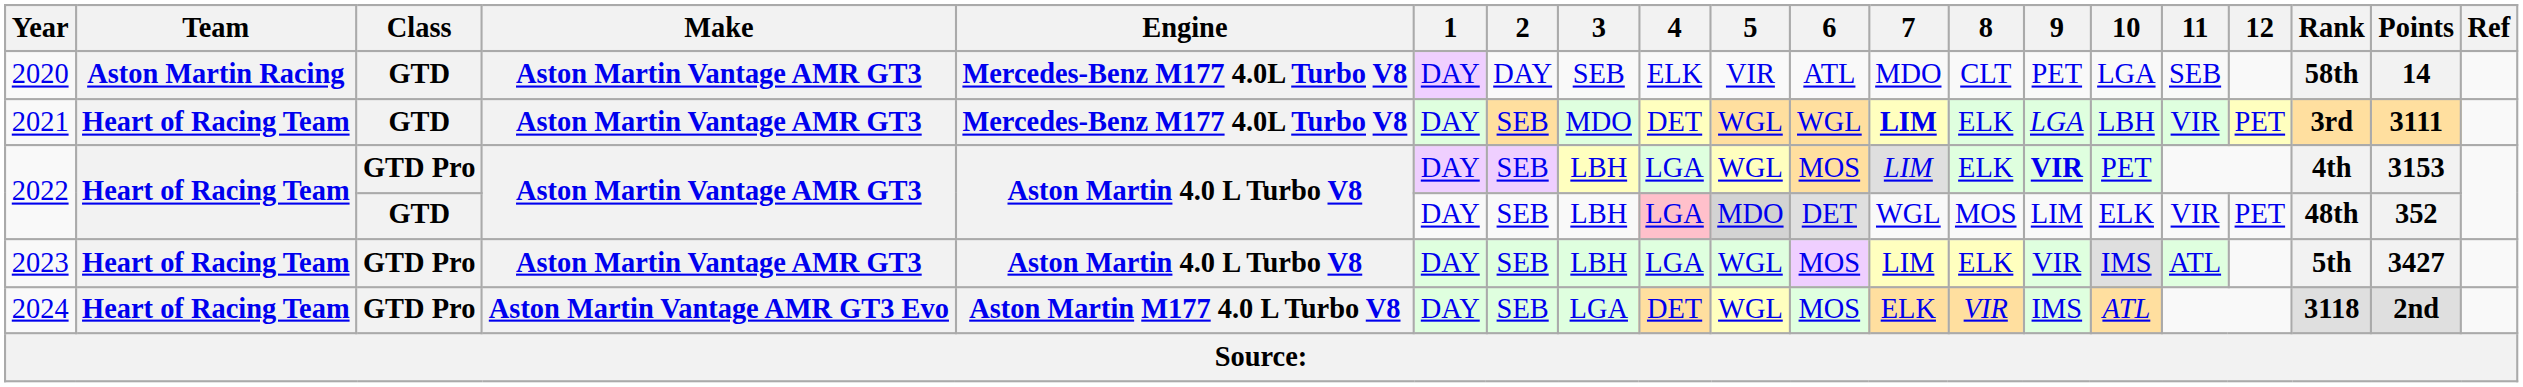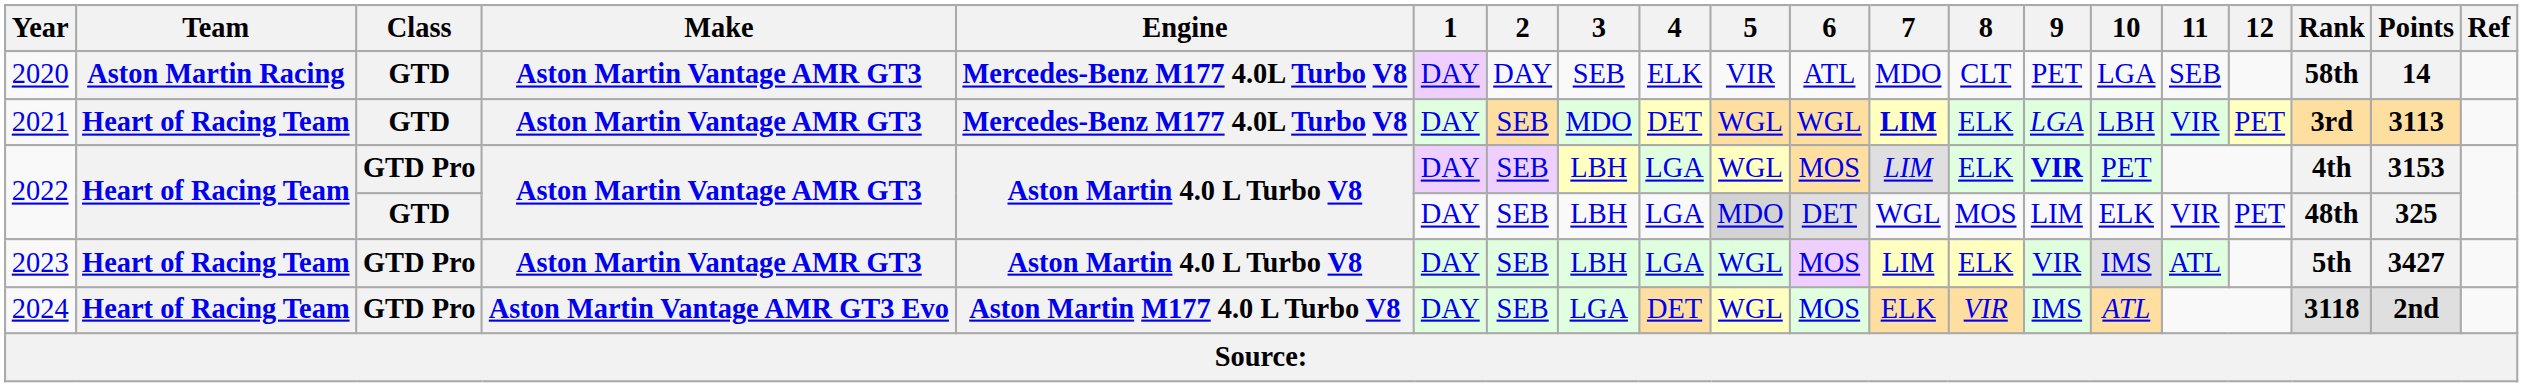(2416, 121) 3111 -> (2416, 121) 3113
(1675, 215) pink background -> (1675, 215) no background
(2416, 215) 352 -> (2416, 215) 325
